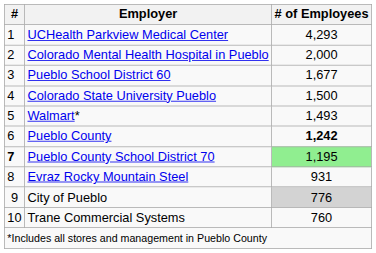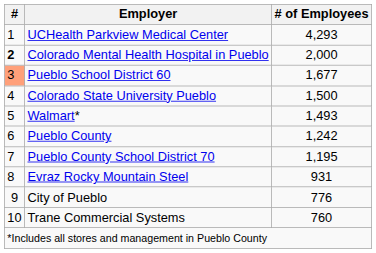(11, 55) normal -> (11, 55) bold
(11, 75) no background -> (11, 75) lightsalmon background
(322, 136) bold -> (322, 136) normal
(11, 156) bold -> (11, 156) normal
(322, 156) lightgreen background -> (322, 156) no background
(322, 197) lightgrey background -> (322, 197) no background
